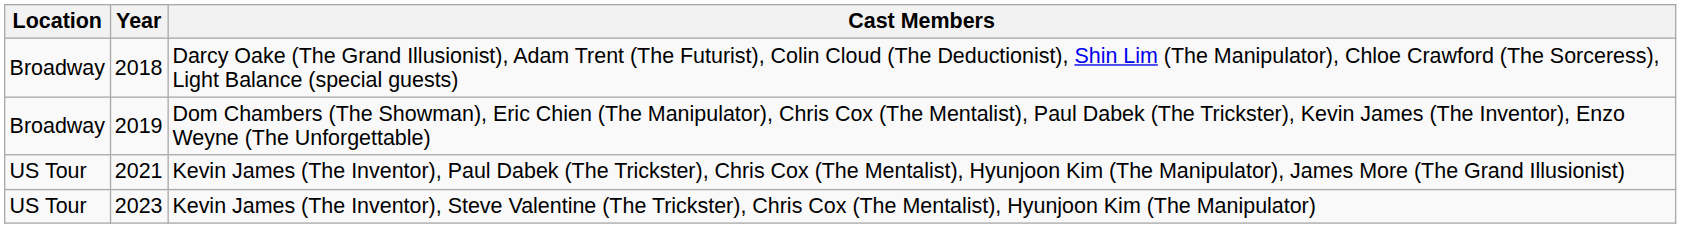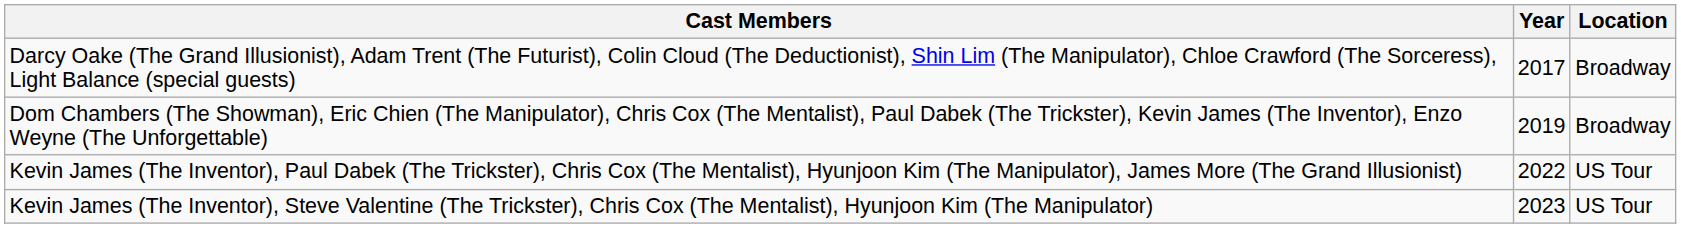columns swapped: (57, 21) <-> (922, 21)
(139, 67) 2018 -> (1542, 67) 2017
(139, 171) 2021 -> (1542, 171) 2022
